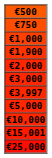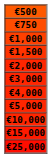(26, 52) €1,900 -> (26, 52) €1,500
(26, 92) €3,997 -> (26, 92) €4,000
(26, 133) €15,001 -> (26, 133) €15,000
